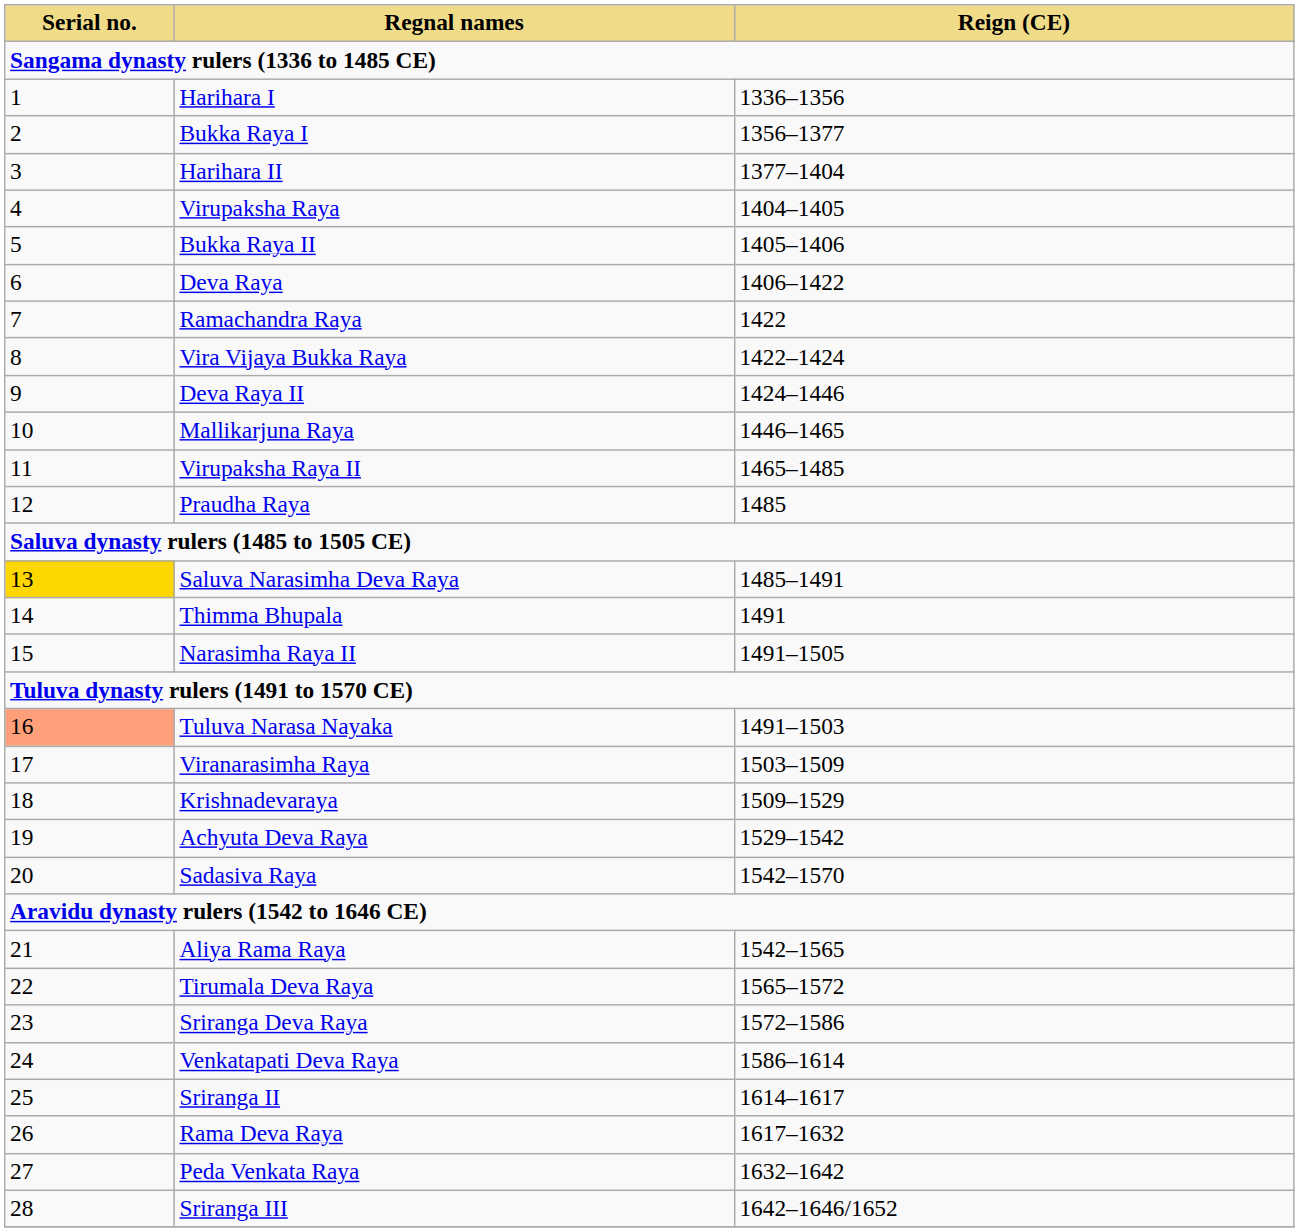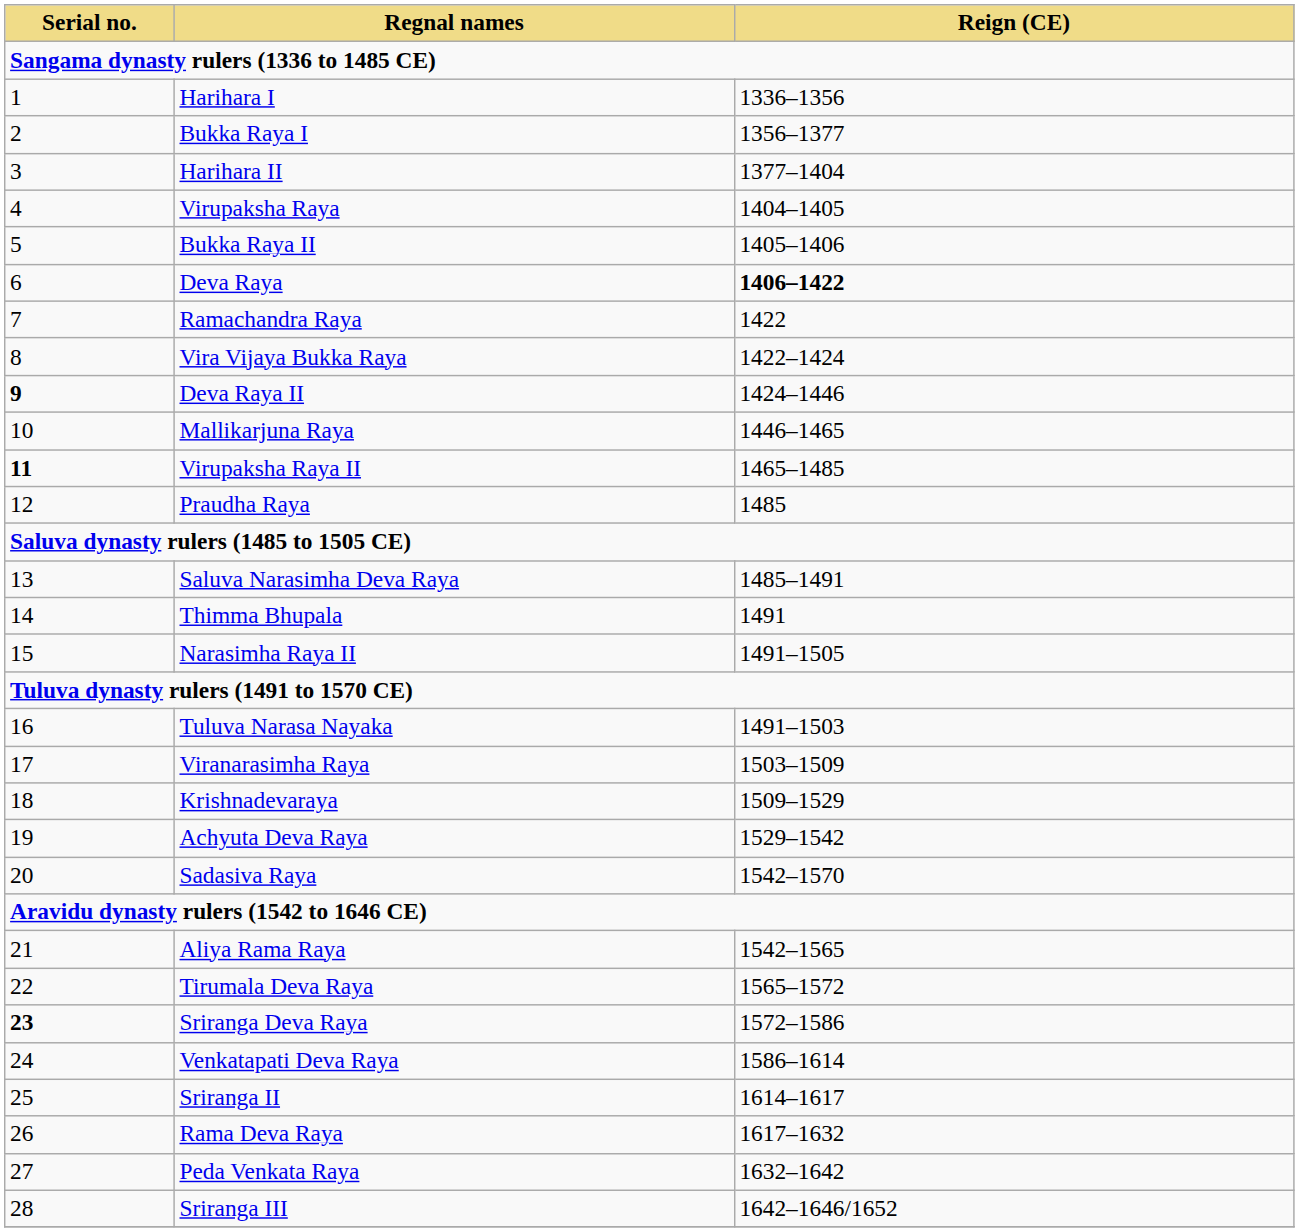(792, 282) normal -> (792, 282) bold
(16, 393) normal -> (16, 393) bold
(21, 467) normal -> (21, 467) bold
(22, 578) gold background -> (22, 578) no background
(22, 726) lightsalmon background -> (22, 726) no background
(22, 1023) normal -> (22, 1023) bold
